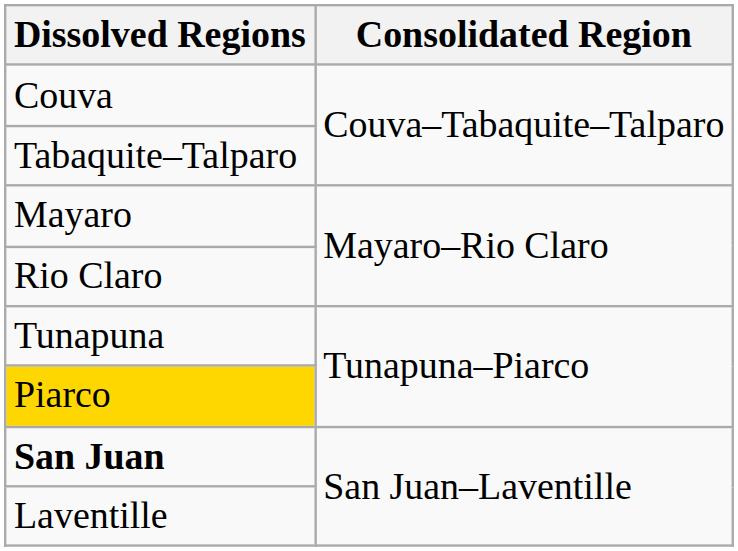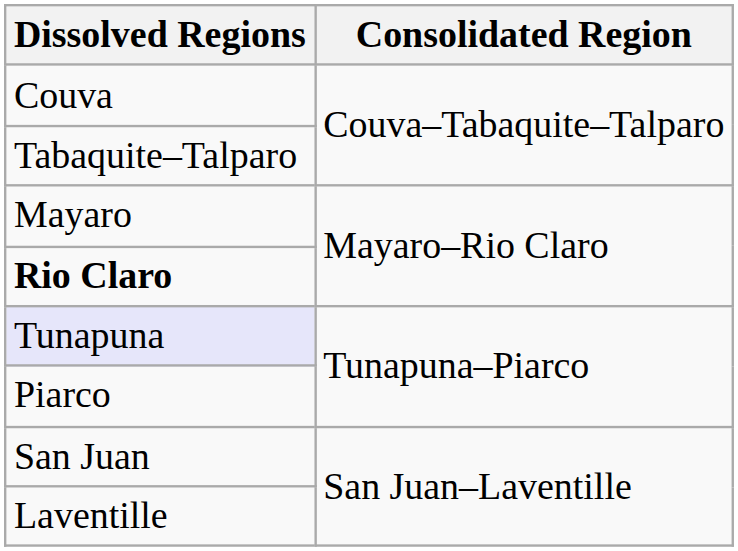(88, 275) normal -> (93, 275) bold
(89, 335) no background -> (89, 335) lavender background
(62, 395) gold background -> (62, 395) no background
(89, 455) bold -> (82, 455) normal
